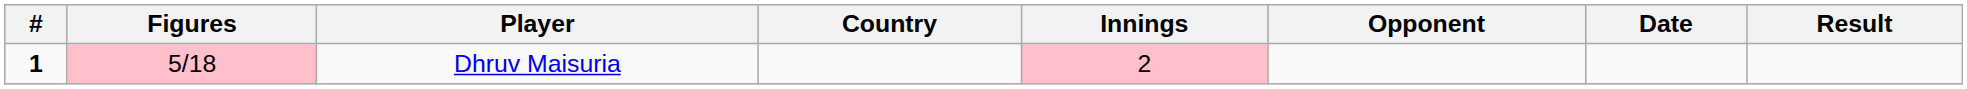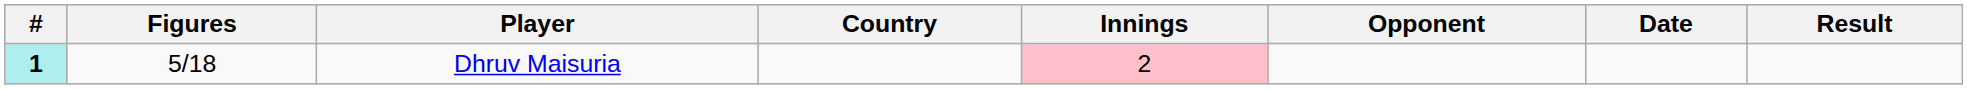(36, 63) no background -> (36, 63) paleturquoise background
(192, 63) pink background -> (192, 63) no background
